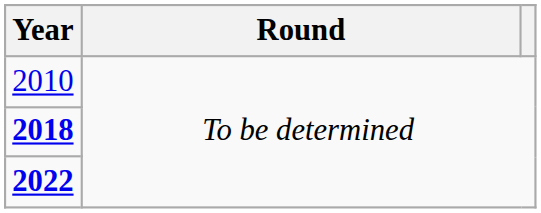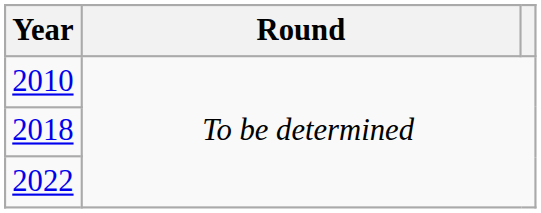(43, 131) bold -> (43, 131) normal
(43, 181) bold -> (43, 181) normal
